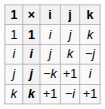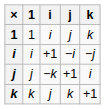columns swapped: (31, 14) <-> (14, 14)
(50, 54) j -> (50, 54) +1
(70, 54) k -> (70, 54) −i
(50, 94) +1 -> (50, 94) j
(70, 94) −i -> (70, 94) k
